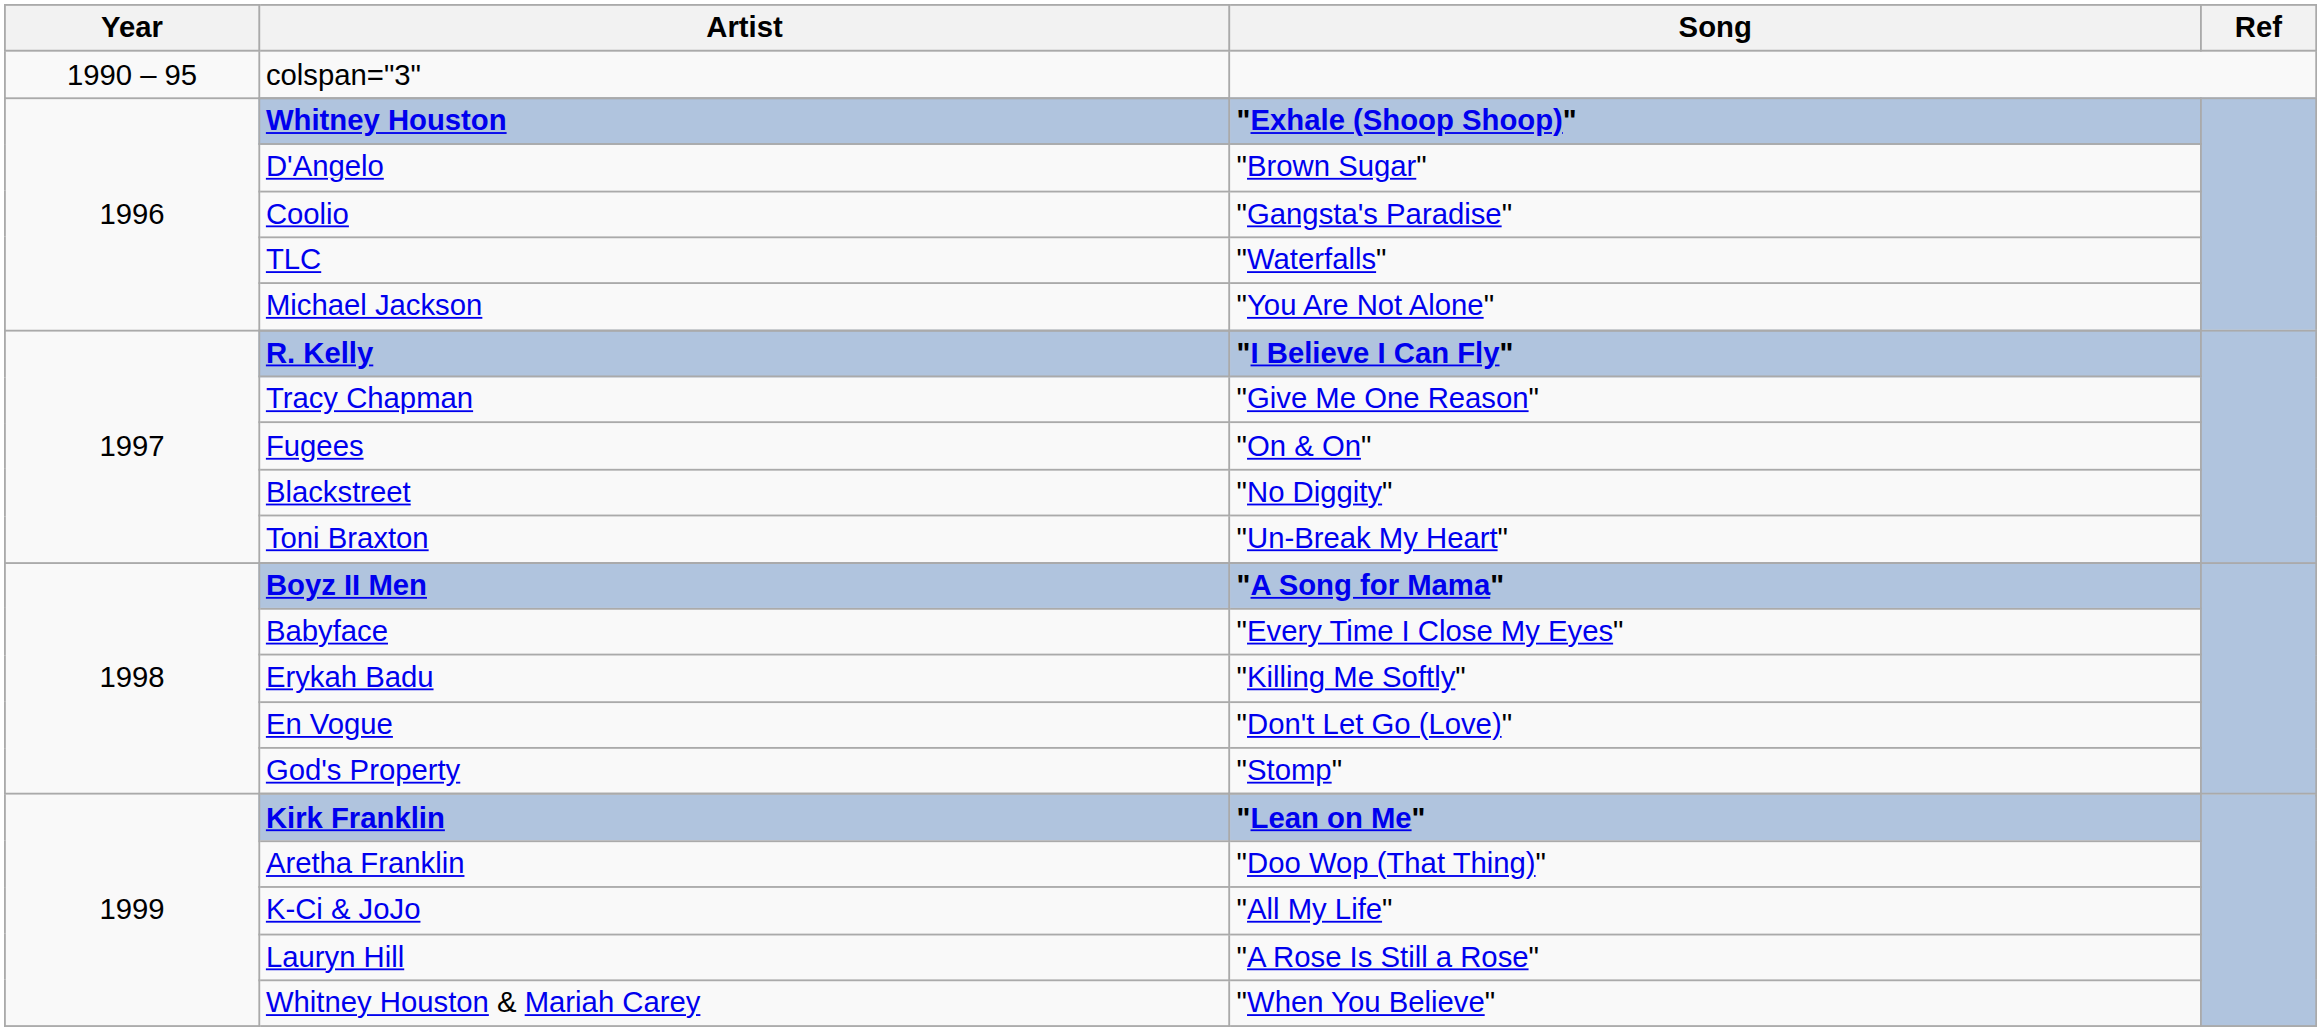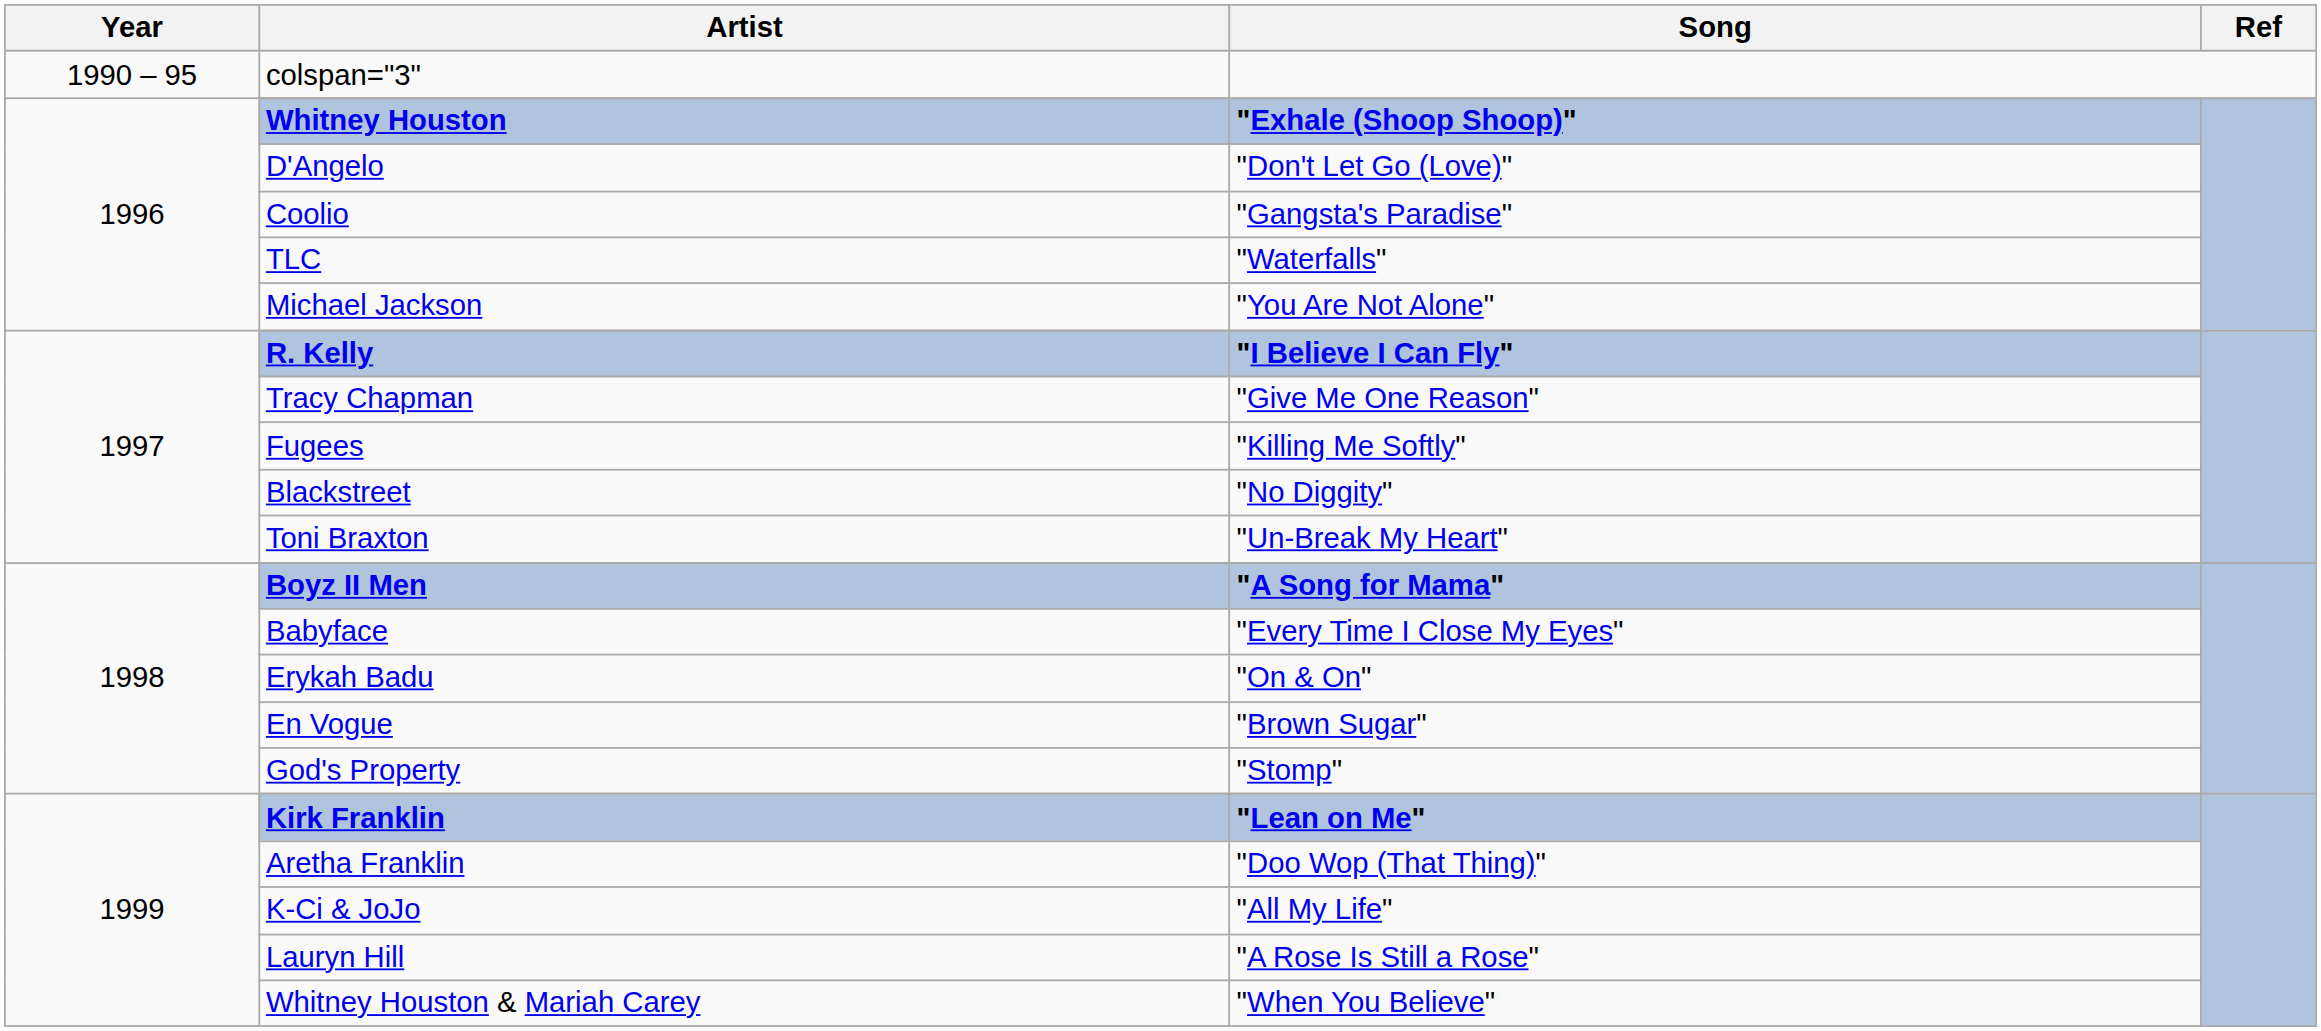(1332, 167) "Brown Sugar" -> (1374, 167) "Don't Let Go (Love)"
(1304, 445) "On & On" -> (1351, 445) "Killing Me Softly"
(1351, 677) "Killing Me Softly" -> (1304, 677) "On & On"
(1374, 724) "Don't Let Go (Love)" -> (1332, 724) "Brown Sugar"
